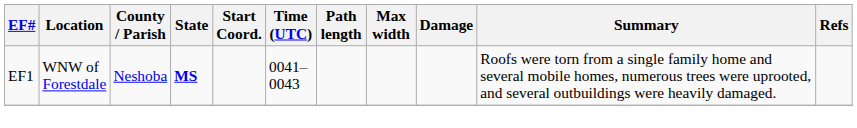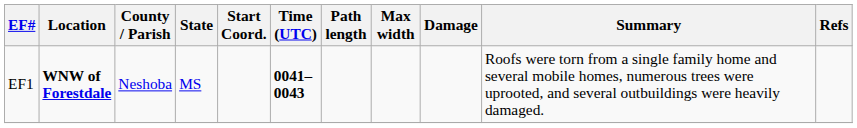(74, 75) normal -> (77, 84) bold
(186, 75) bold -> (190, 84) normal
(288, 75) normal -> (293, 84) bold
